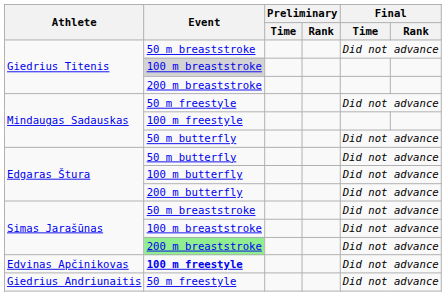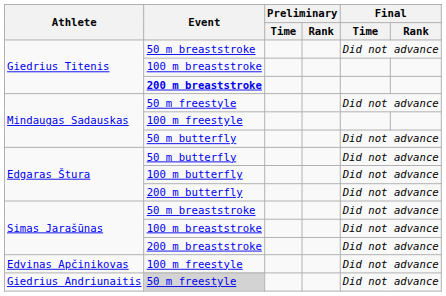(204, 67) lightgrey background -> (204, 67) no background
(204, 85) normal -> (204, 85) bold
(204, 246) lightgreen background -> (204, 246) no background
(195, 264) bold -> (195, 264) normal
(191, 281) no background -> (191, 281) lightgrey background
